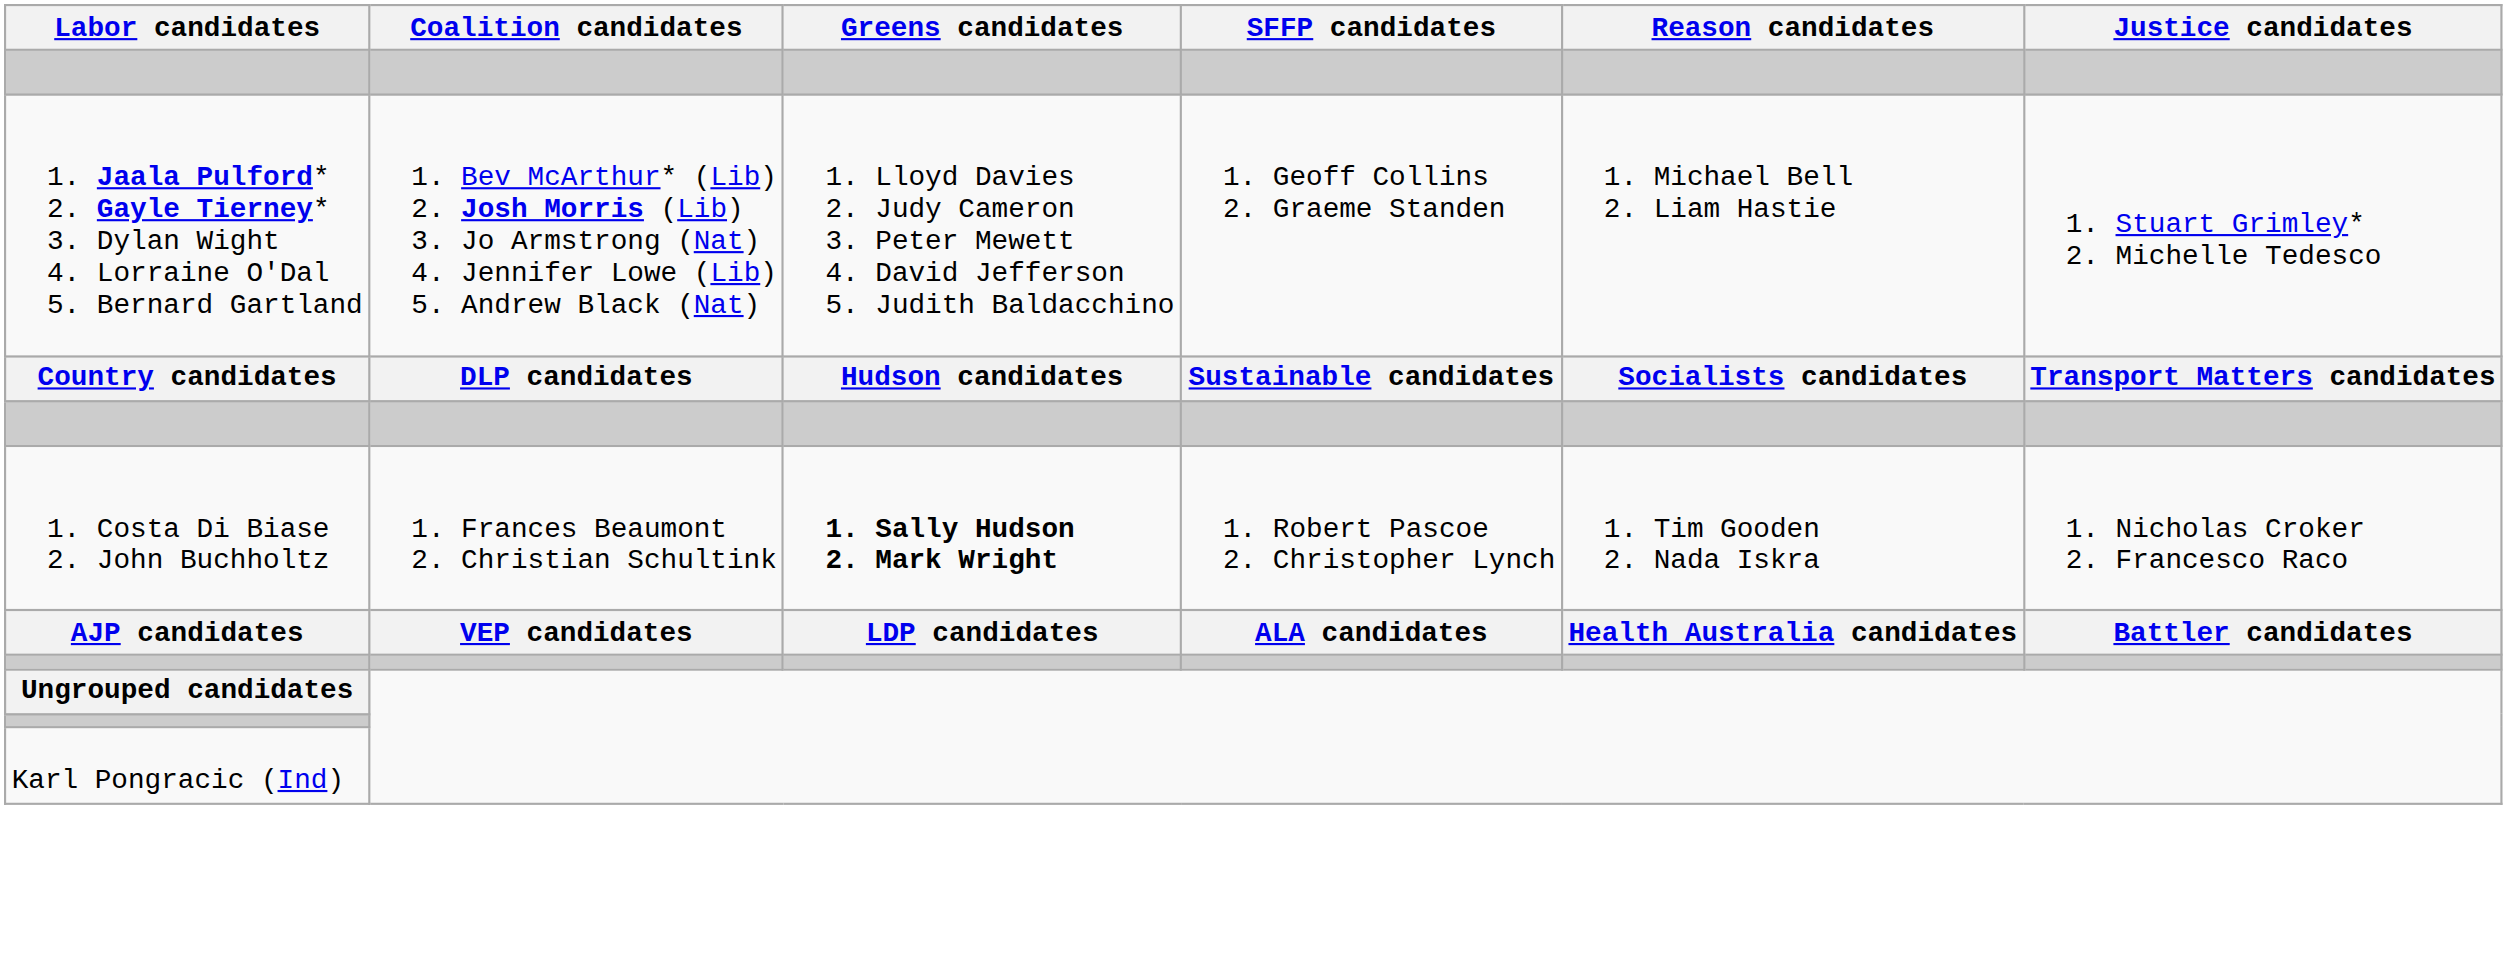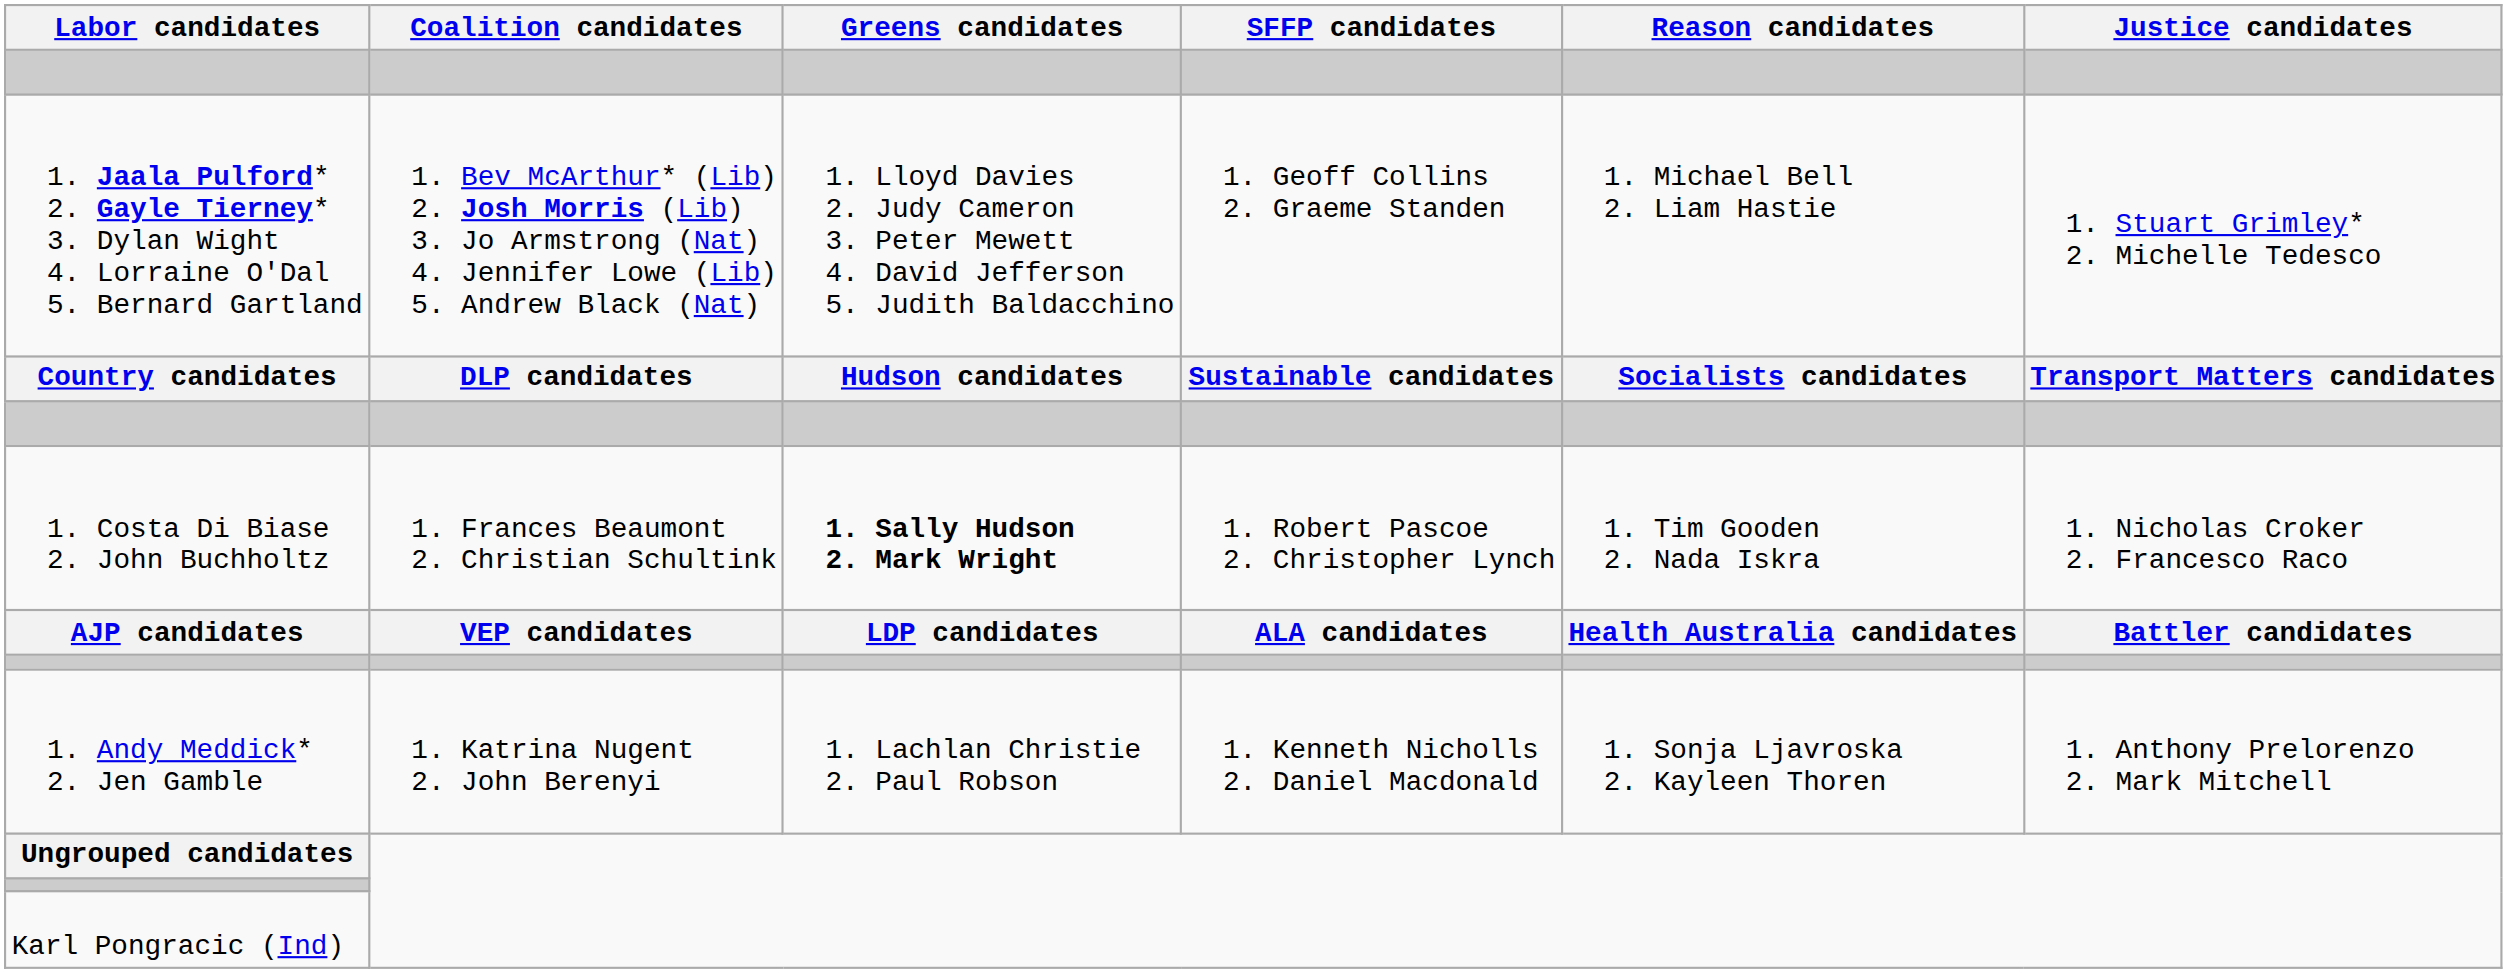+ row: (187, 767)
